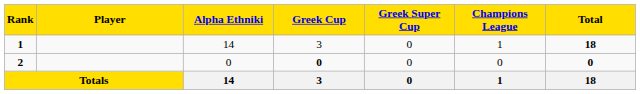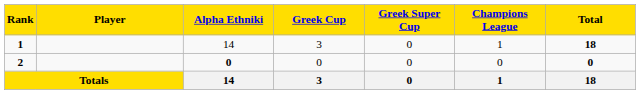(229, 62) normal -> (229, 62) bold
(319, 62) bold -> (319, 62) normal
